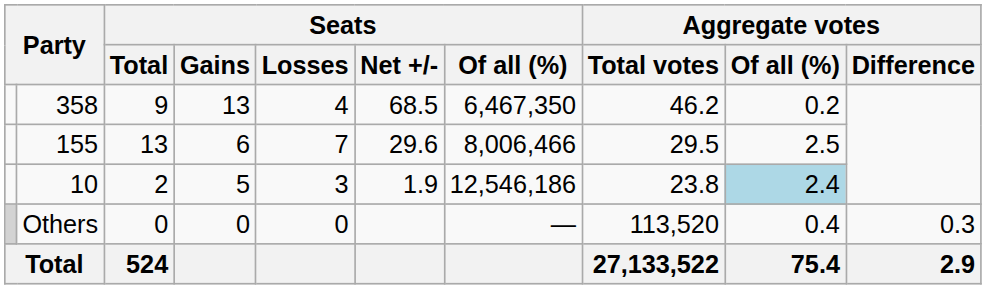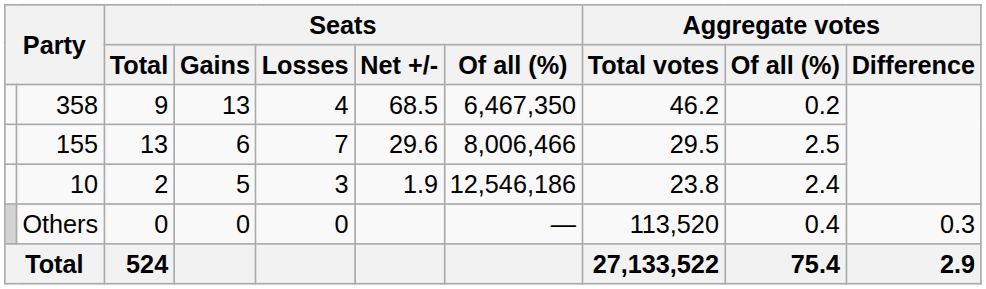(822, 185) lightblue background -> (822, 185) no background
